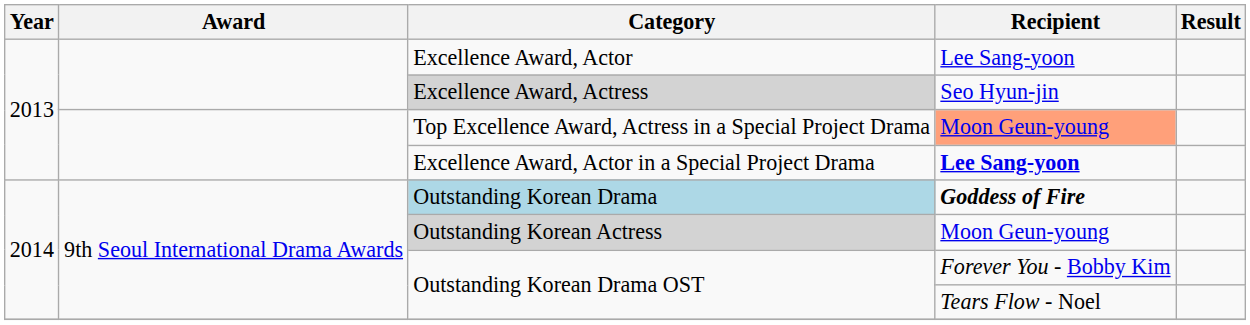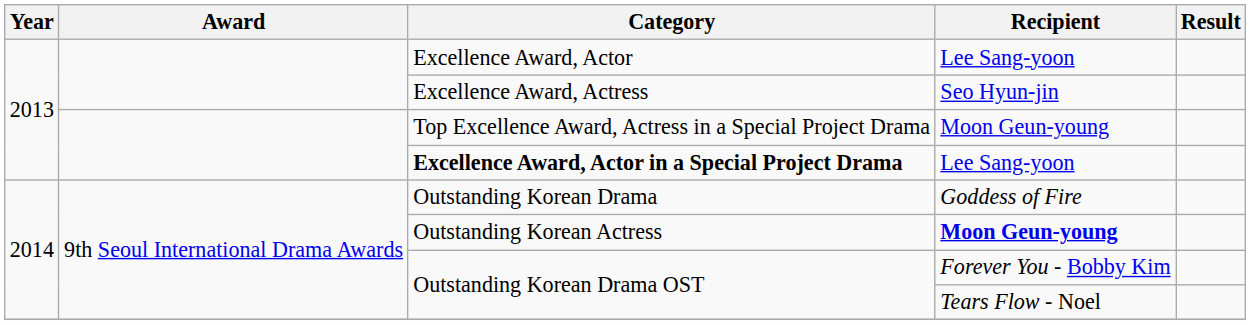(531, 92) lightgrey background -> (531, 92) no background
(1025, 127) lightsalmon background -> (1025, 127) no background
(644, 162) normal -> (658, 162) bold
(1010, 162) bold -> (1007, 162) normal
(535, 197) lightblue background -> (535, 197) no background
(1013, 197) bold -> (1011, 197) normal
(538, 232) lightgrey background -> (538, 232) no background
(1025, 232) normal -> (1029, 232) bold
